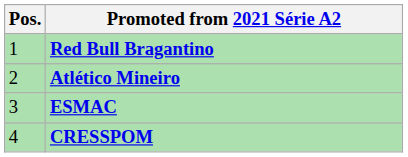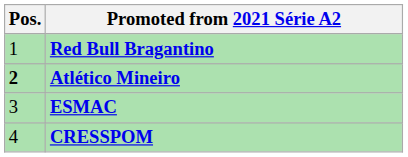(13, 78) normal -> (13, 78) bold
